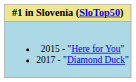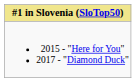(68, 55) lightblue background -> (68, 55) no background
